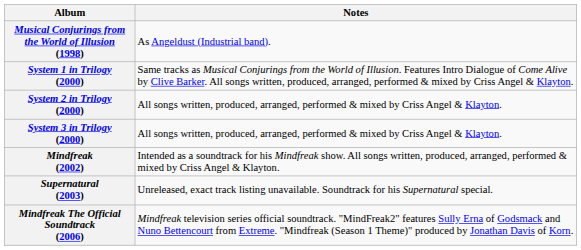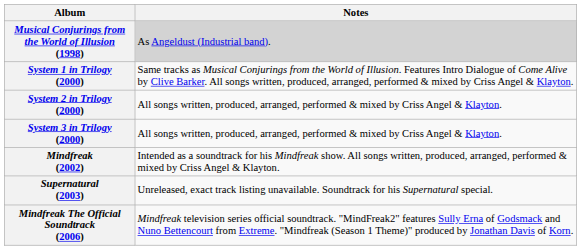(204, 41) no background -> (204, 41) lightgrey background
